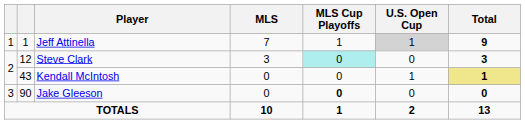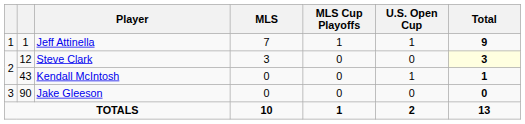(412, 42) lightgrey background -> (412, 42) no background
(339, 59) paleturquoise background -> (339, 59) no background
(484, 59) no background -> (484, 59) lightyellow background
(484, 76) khaki background -> (484, 76) no background
(339, 94) bold -> (339, 94) normal
